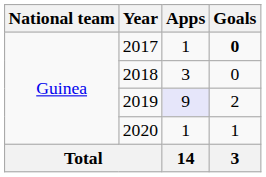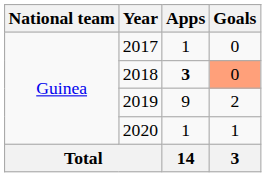(235, 46) bold -> (235, 46) normal
(186, 74) normal -> (186, 74) bold
(235, 74) no background -> (235, 74) lightsalmon background
(186, 102) lavender background -> (186, 102) no background
